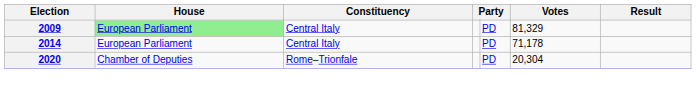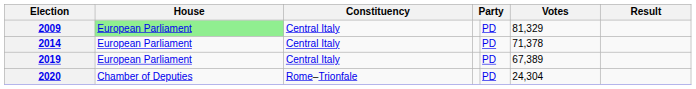(528, 44) 71,178 -> (528, 44) 71,378
+ row: (50, 60)
(528, 60) 20,304 -> (528, 76) 24,304
